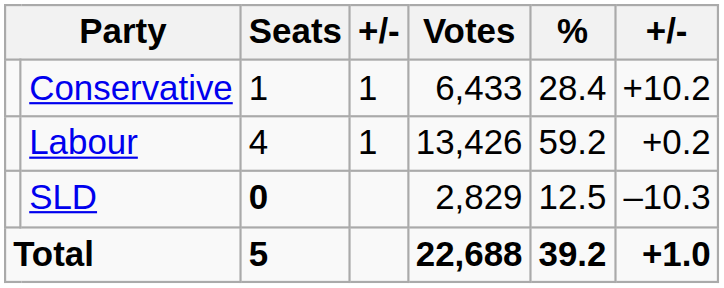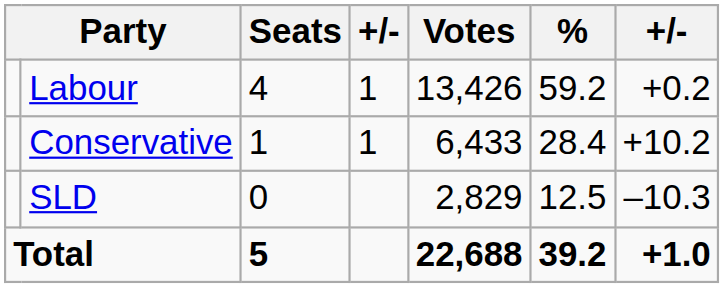rows swapped: (84, 142) <-> (131, 87)
(259, 198) bold -> (259, 198) normal
